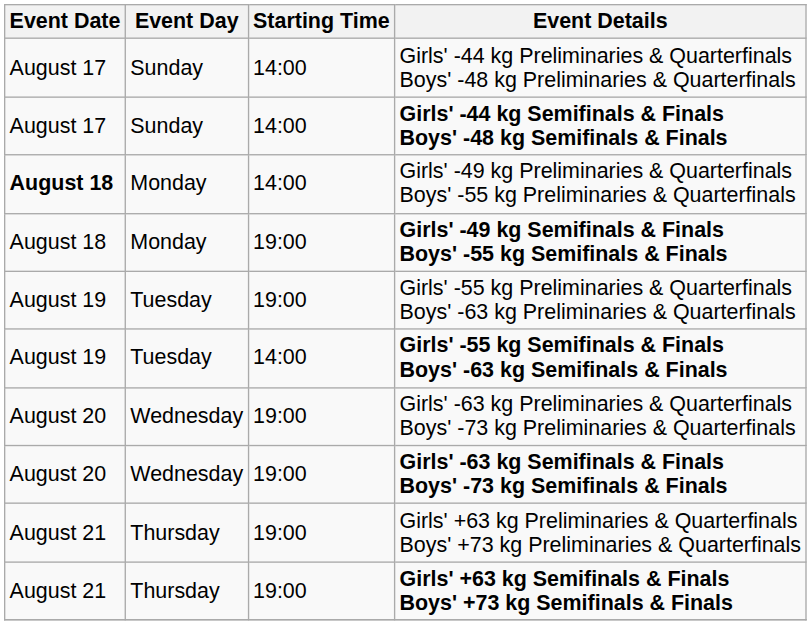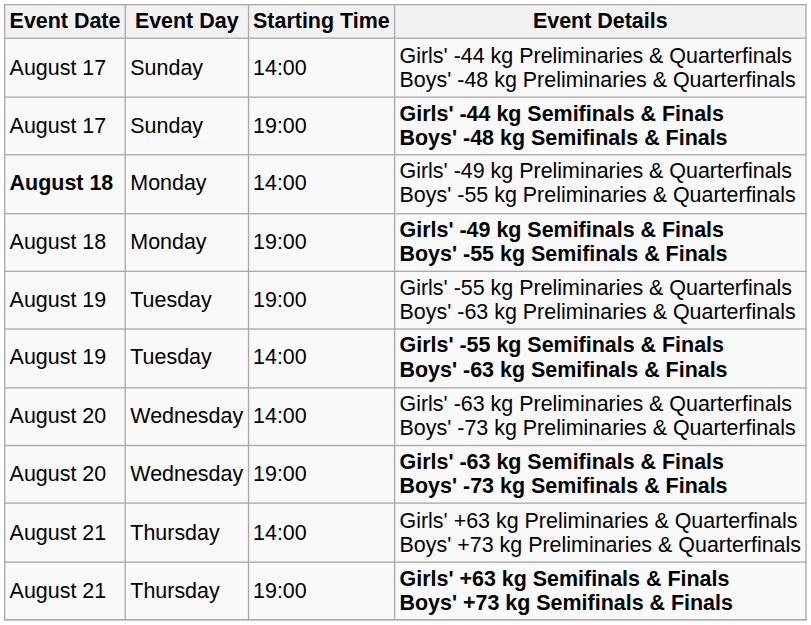(280, 125) 14:00 -> (280, 125) 19:00
(280, 416) 19:00 -> (280, 416) 14:00
(280, 532) 19:00 -> (280, 532) 14:00
